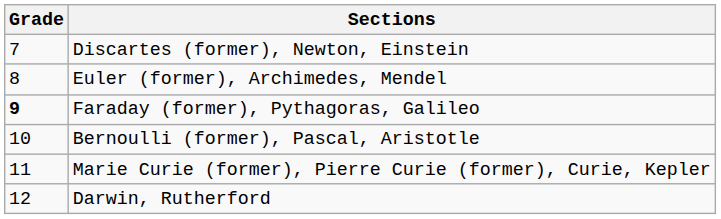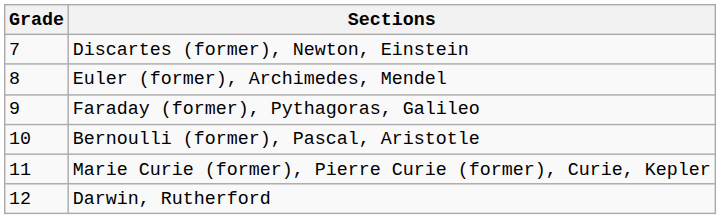(15, 109) bold -> (15, 109) normal
